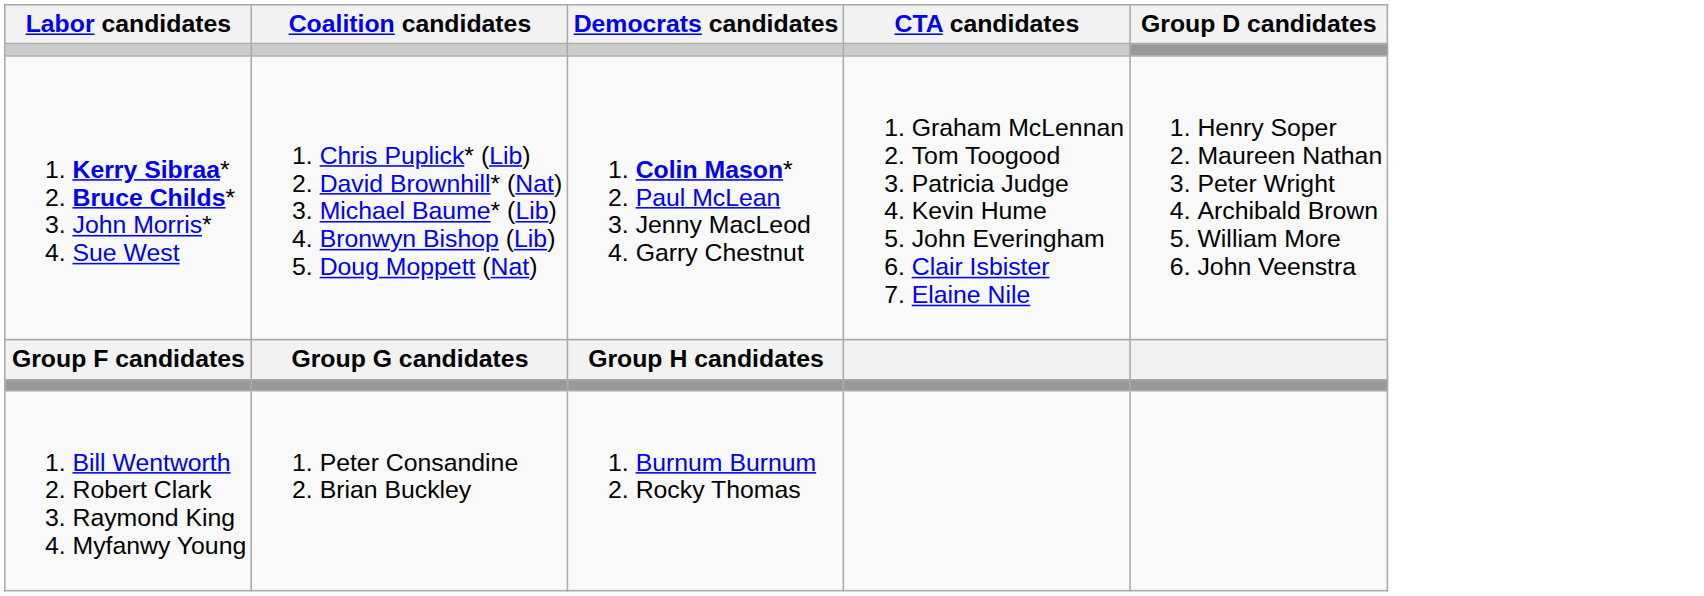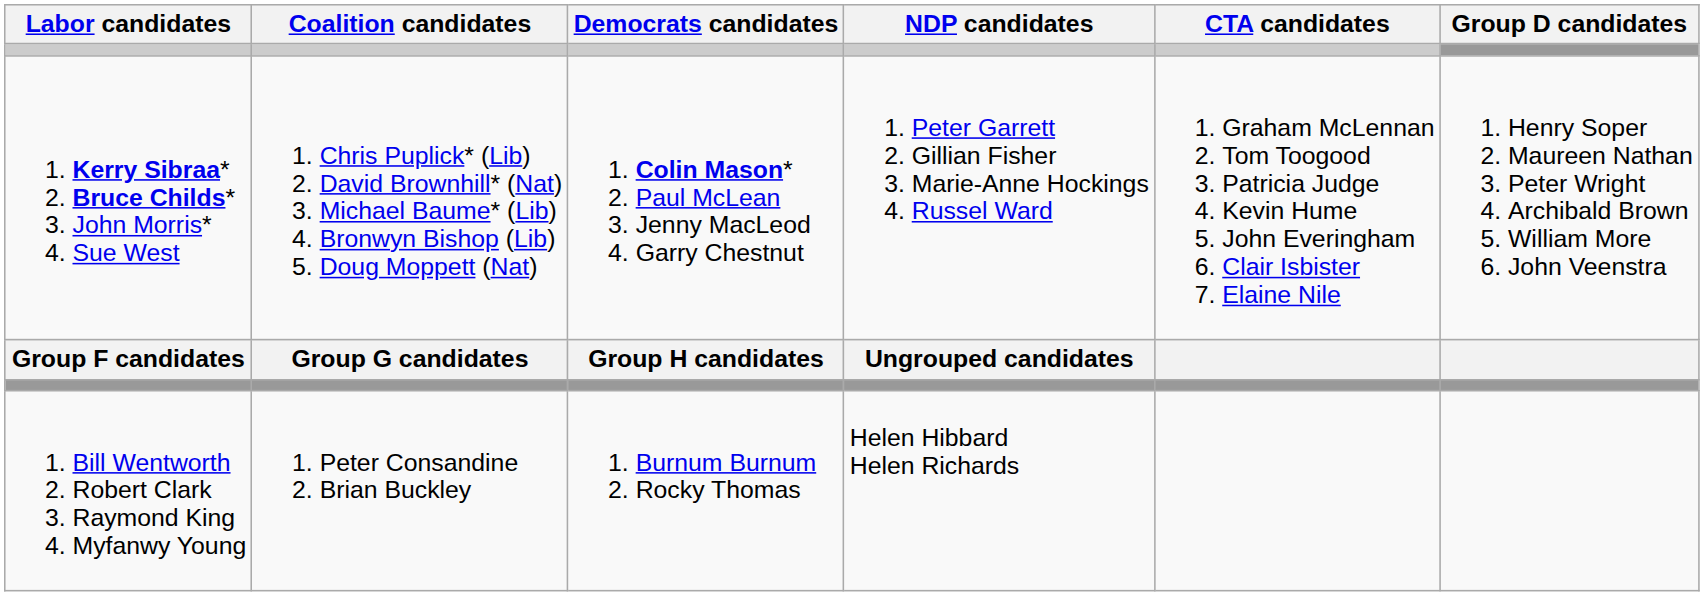+ column: (999, 24)
